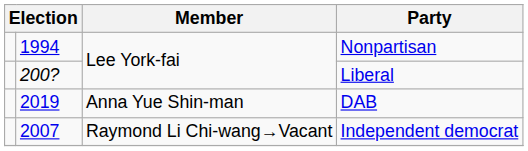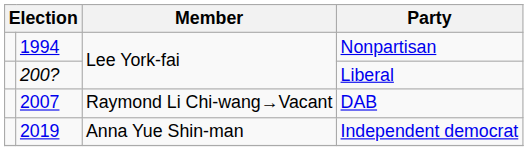(40, 103) 2019 -> (40, 103) 2007
(165, 103) Anna Yue Shin-man -> (209, 103) Raymond Li Chi-wang→Vacant
(40, 131) 2007 -> (40, 131) 2019
(209, 131) Raymond Li Chi-wang→Vacant -> (165, 131) Anna Yue Shin-man
